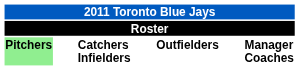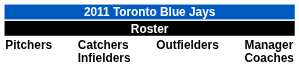(29, 45) lightgreen background -> (29, 45) no background
